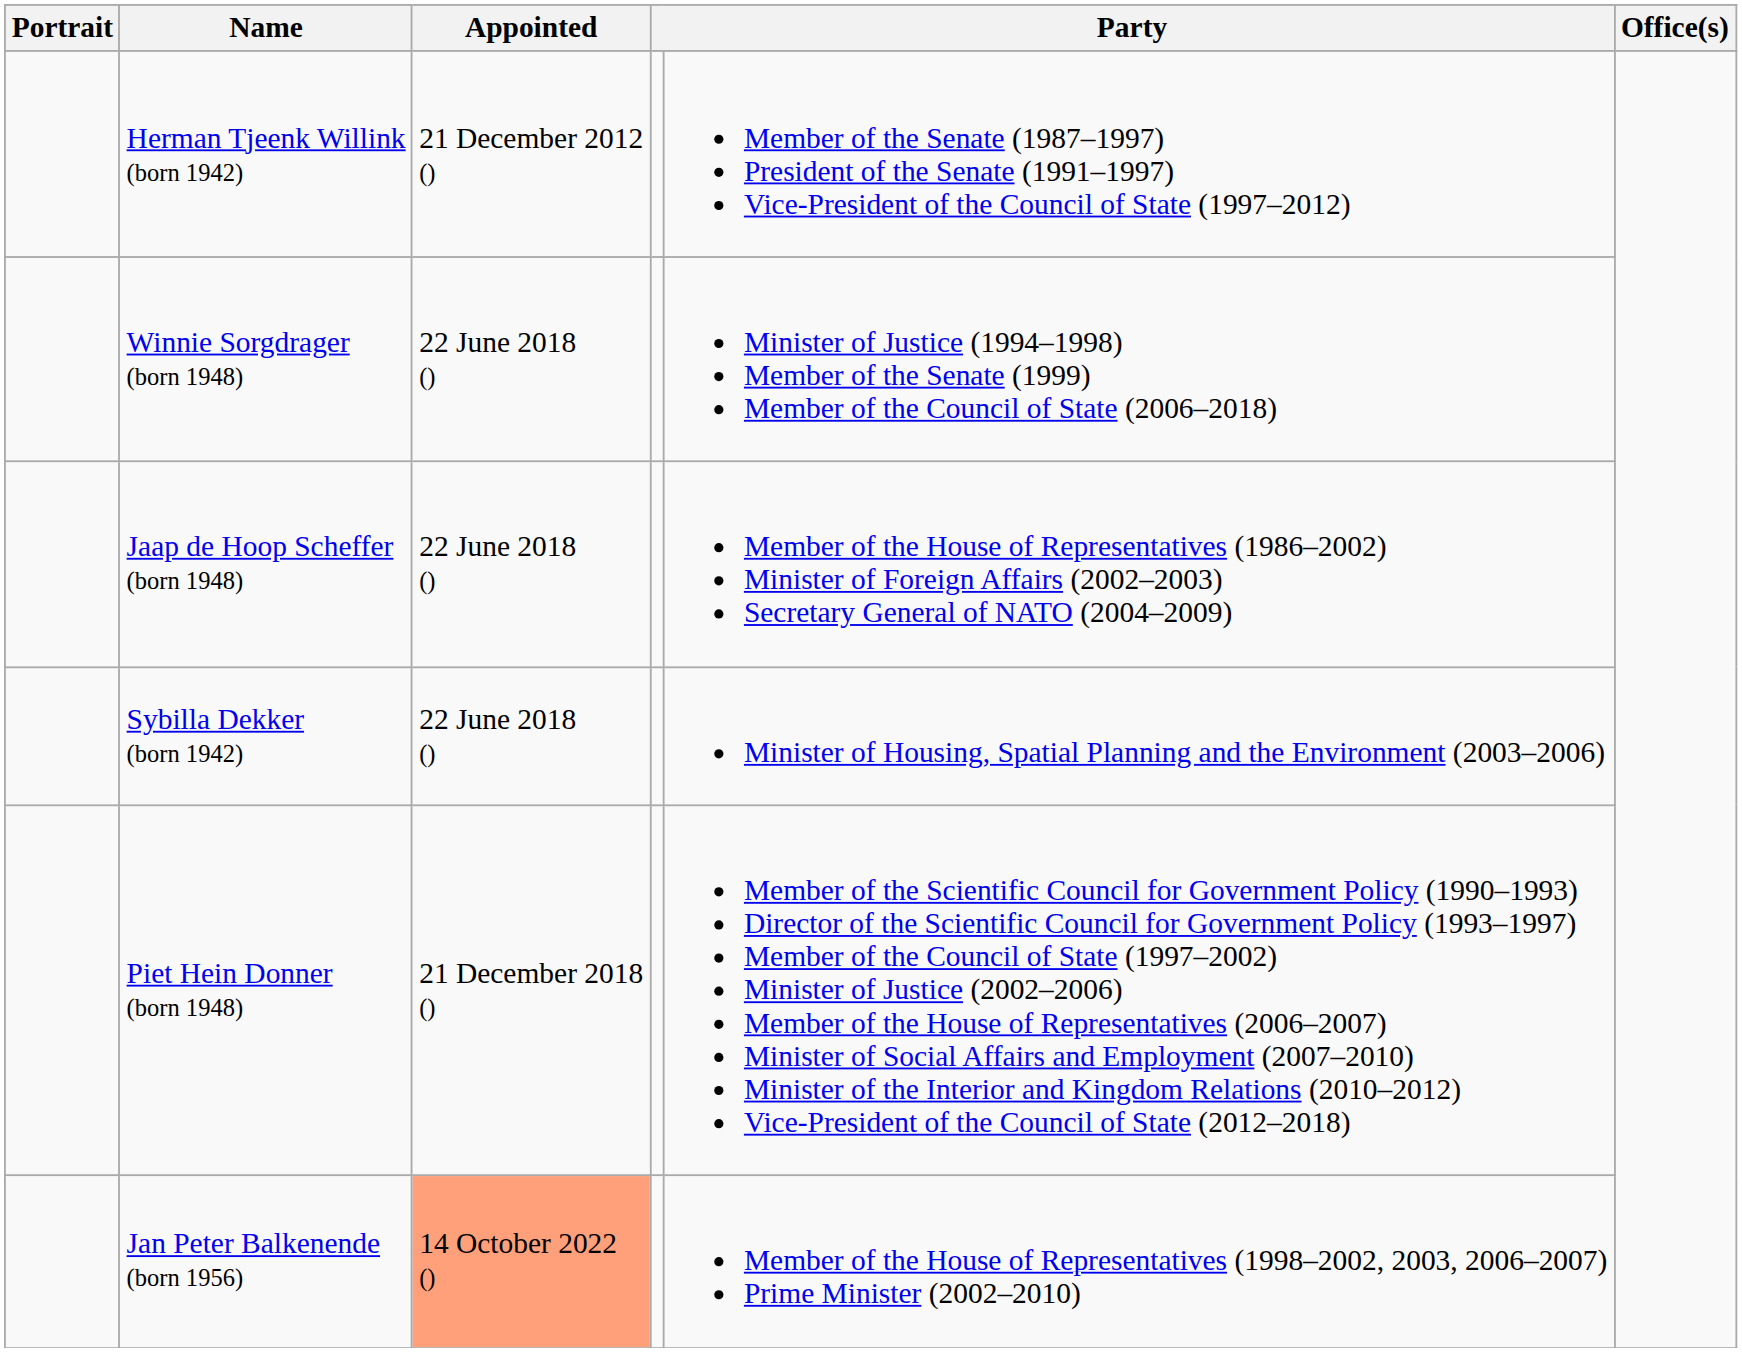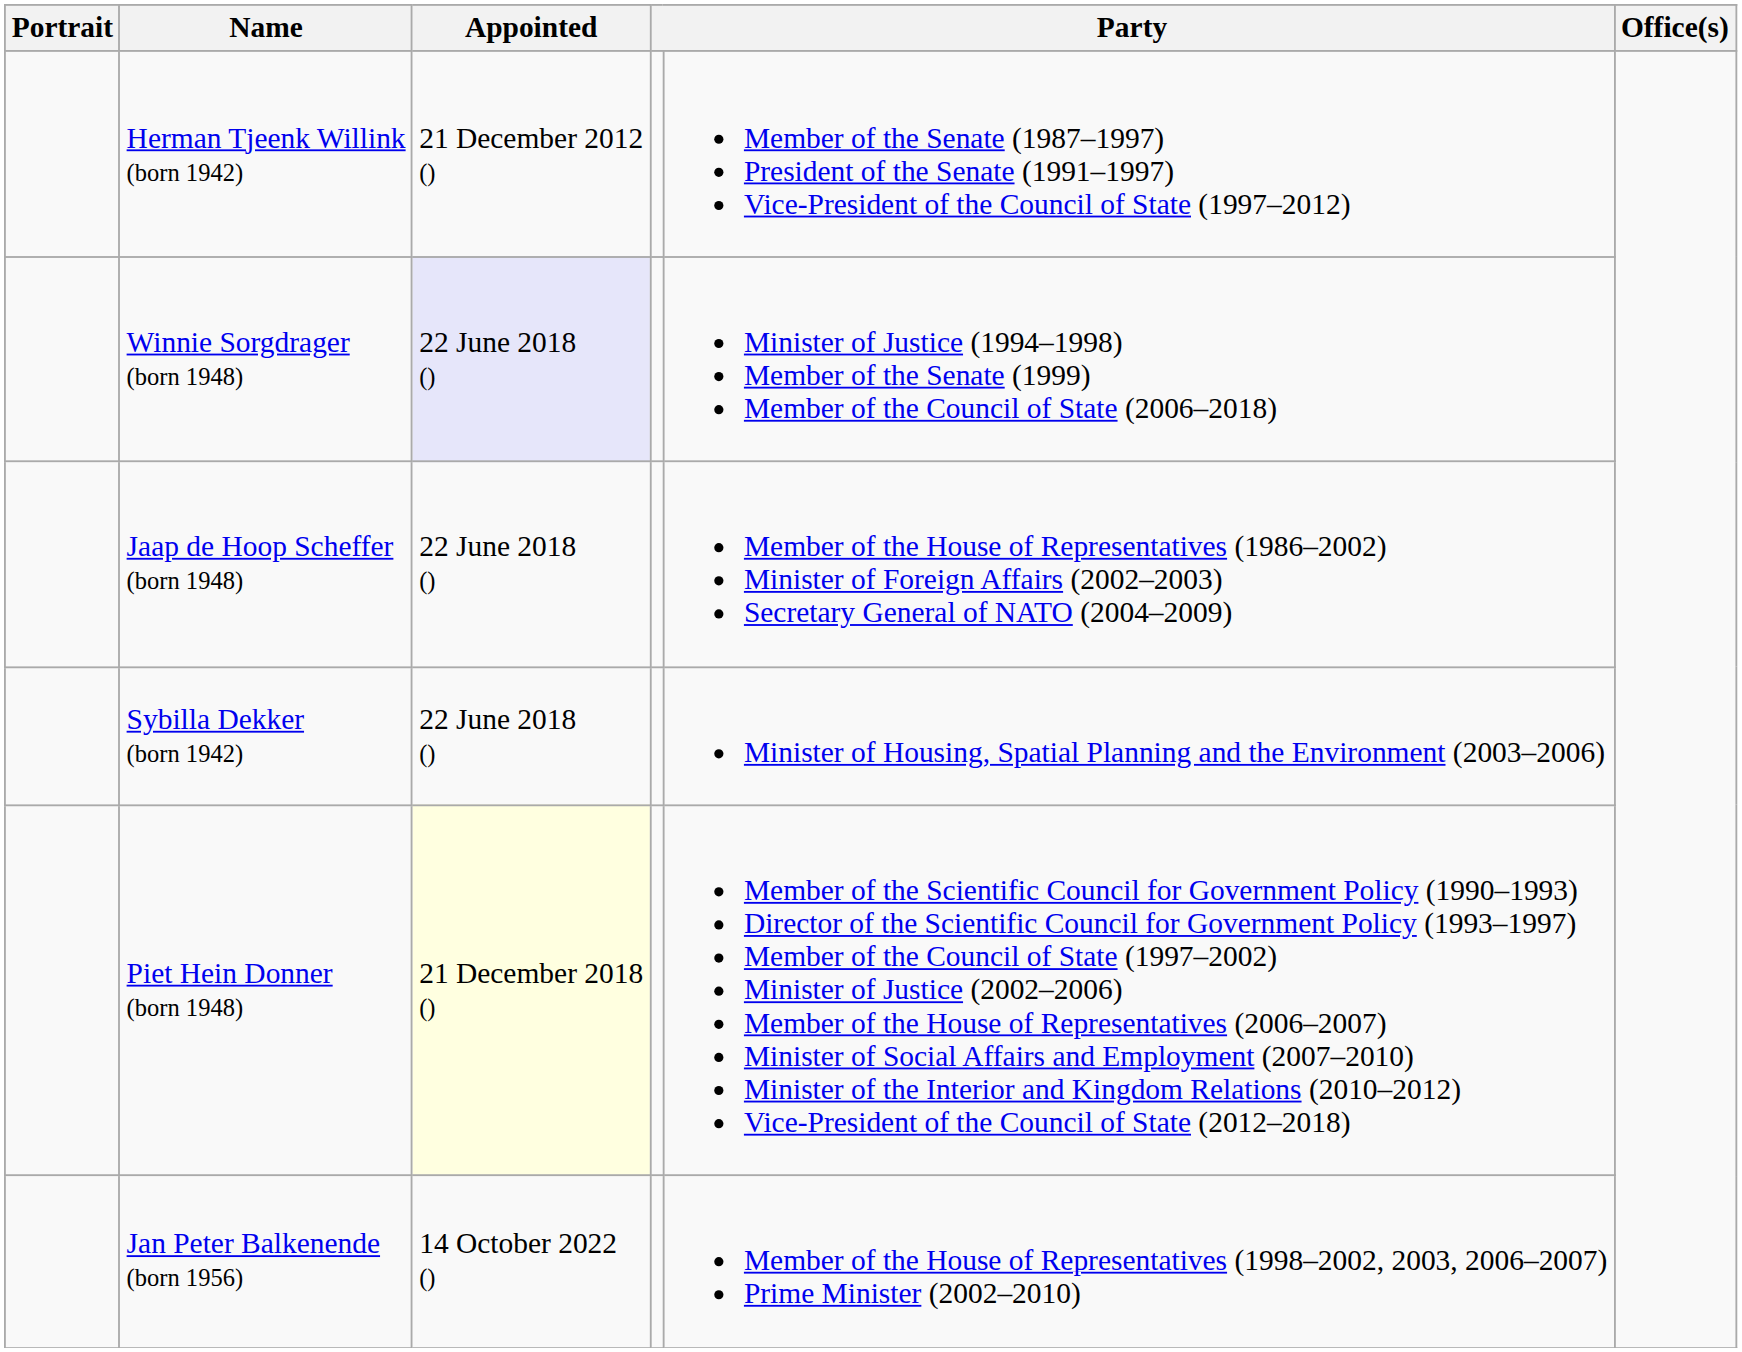(498, 358) no background -> (498, 358) lavender background
(531, 989) no background -> (531, 989) lightyellow background
(518, 1261) lightsalmon background -> (518, 1261) no background
